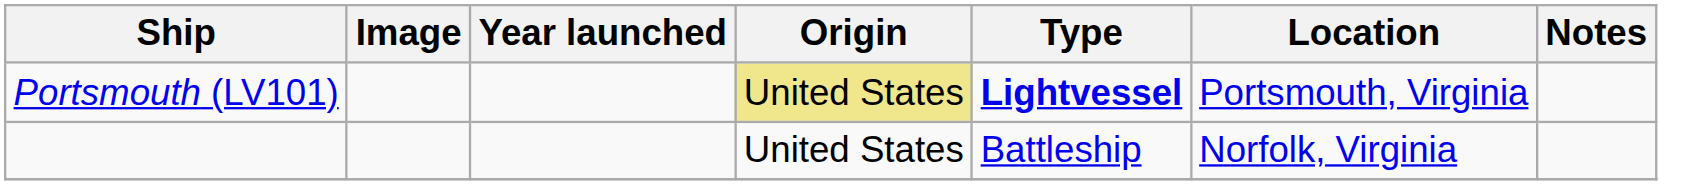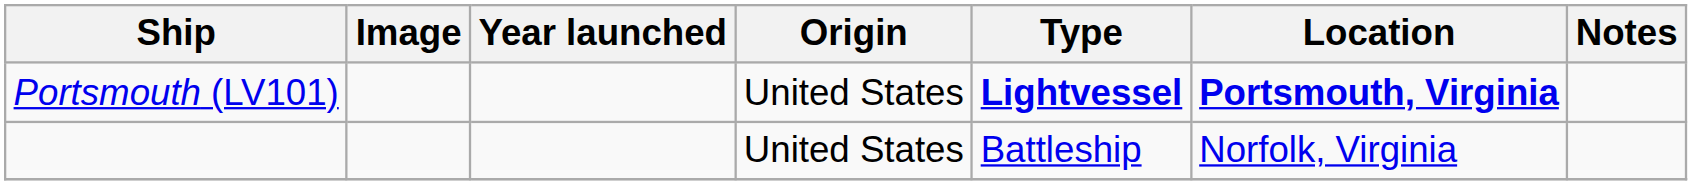(854, 91) khaki background -> (854, 91) no background
(1364, 91) normal -> (1379, 91) bold
